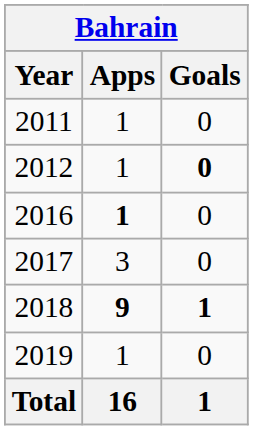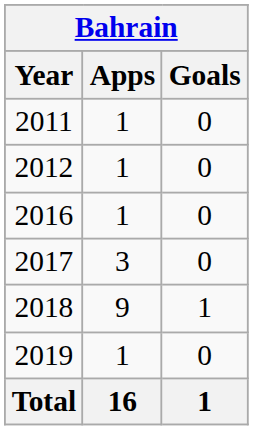(205, 167) bold -> (205, 167) normal
(122, 214) bold -> (122, 214) normal
(122, 307) bold -> (122, 307) normal
(205, 307) bold -> (205, 307) normal
